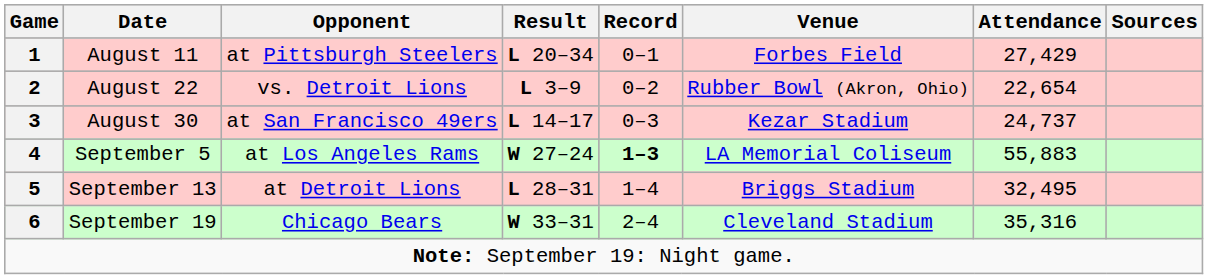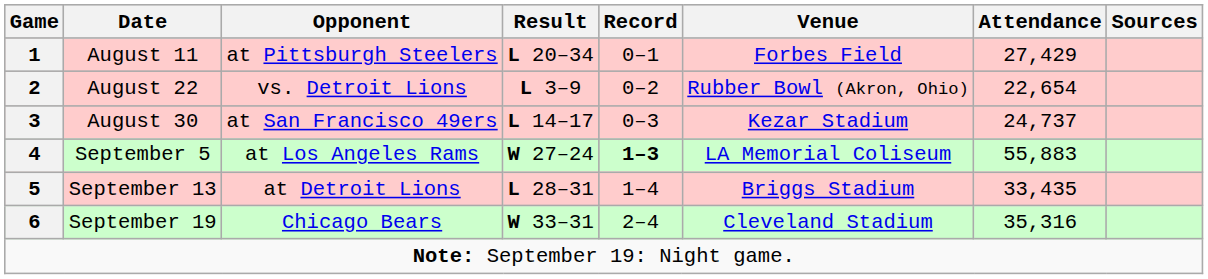(1040, 189) 32,495 -> (1040, 189) 33,435
